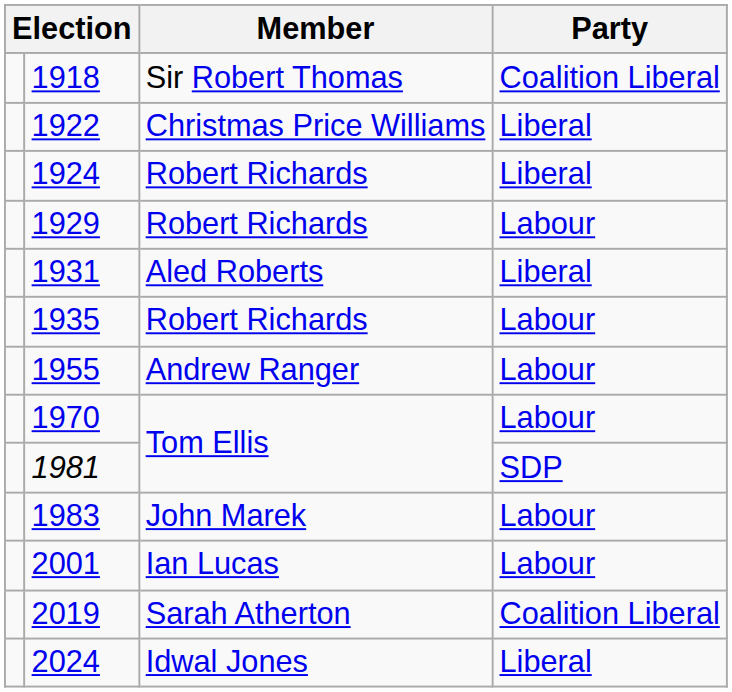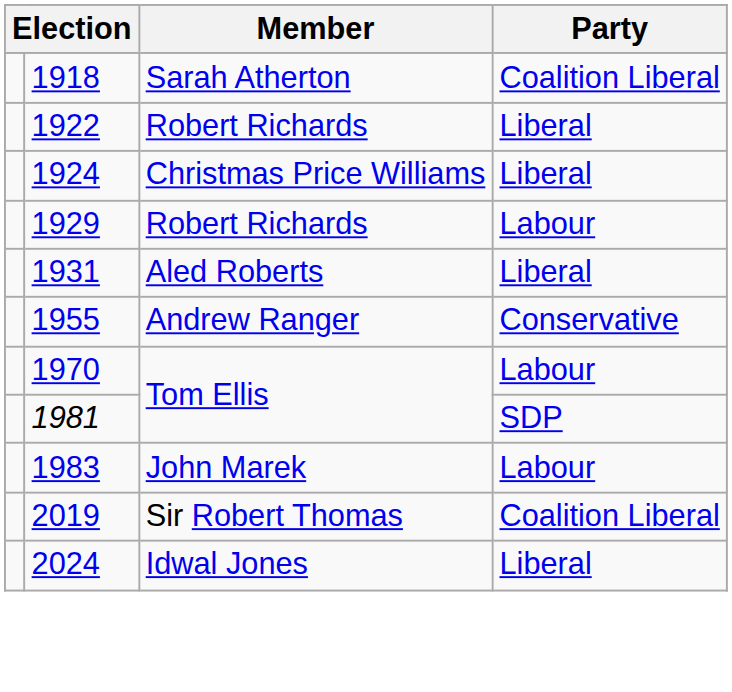(274, 77) Sir Robert Thomas -> (248, 77) Sarah Atherton
(316, 126) Christmas Price Williams -> (257, 126) Robert Richards
(257, 175) Robert Richards -> (316, 175) Christmas Price Williams
- row: (66, 321)
(547, 369) Labour -> (589, 321) Conservative
- row: (66, 564)
(248, 613) Sarah Atherton -> (274, 516) Sir Robert Thomas
